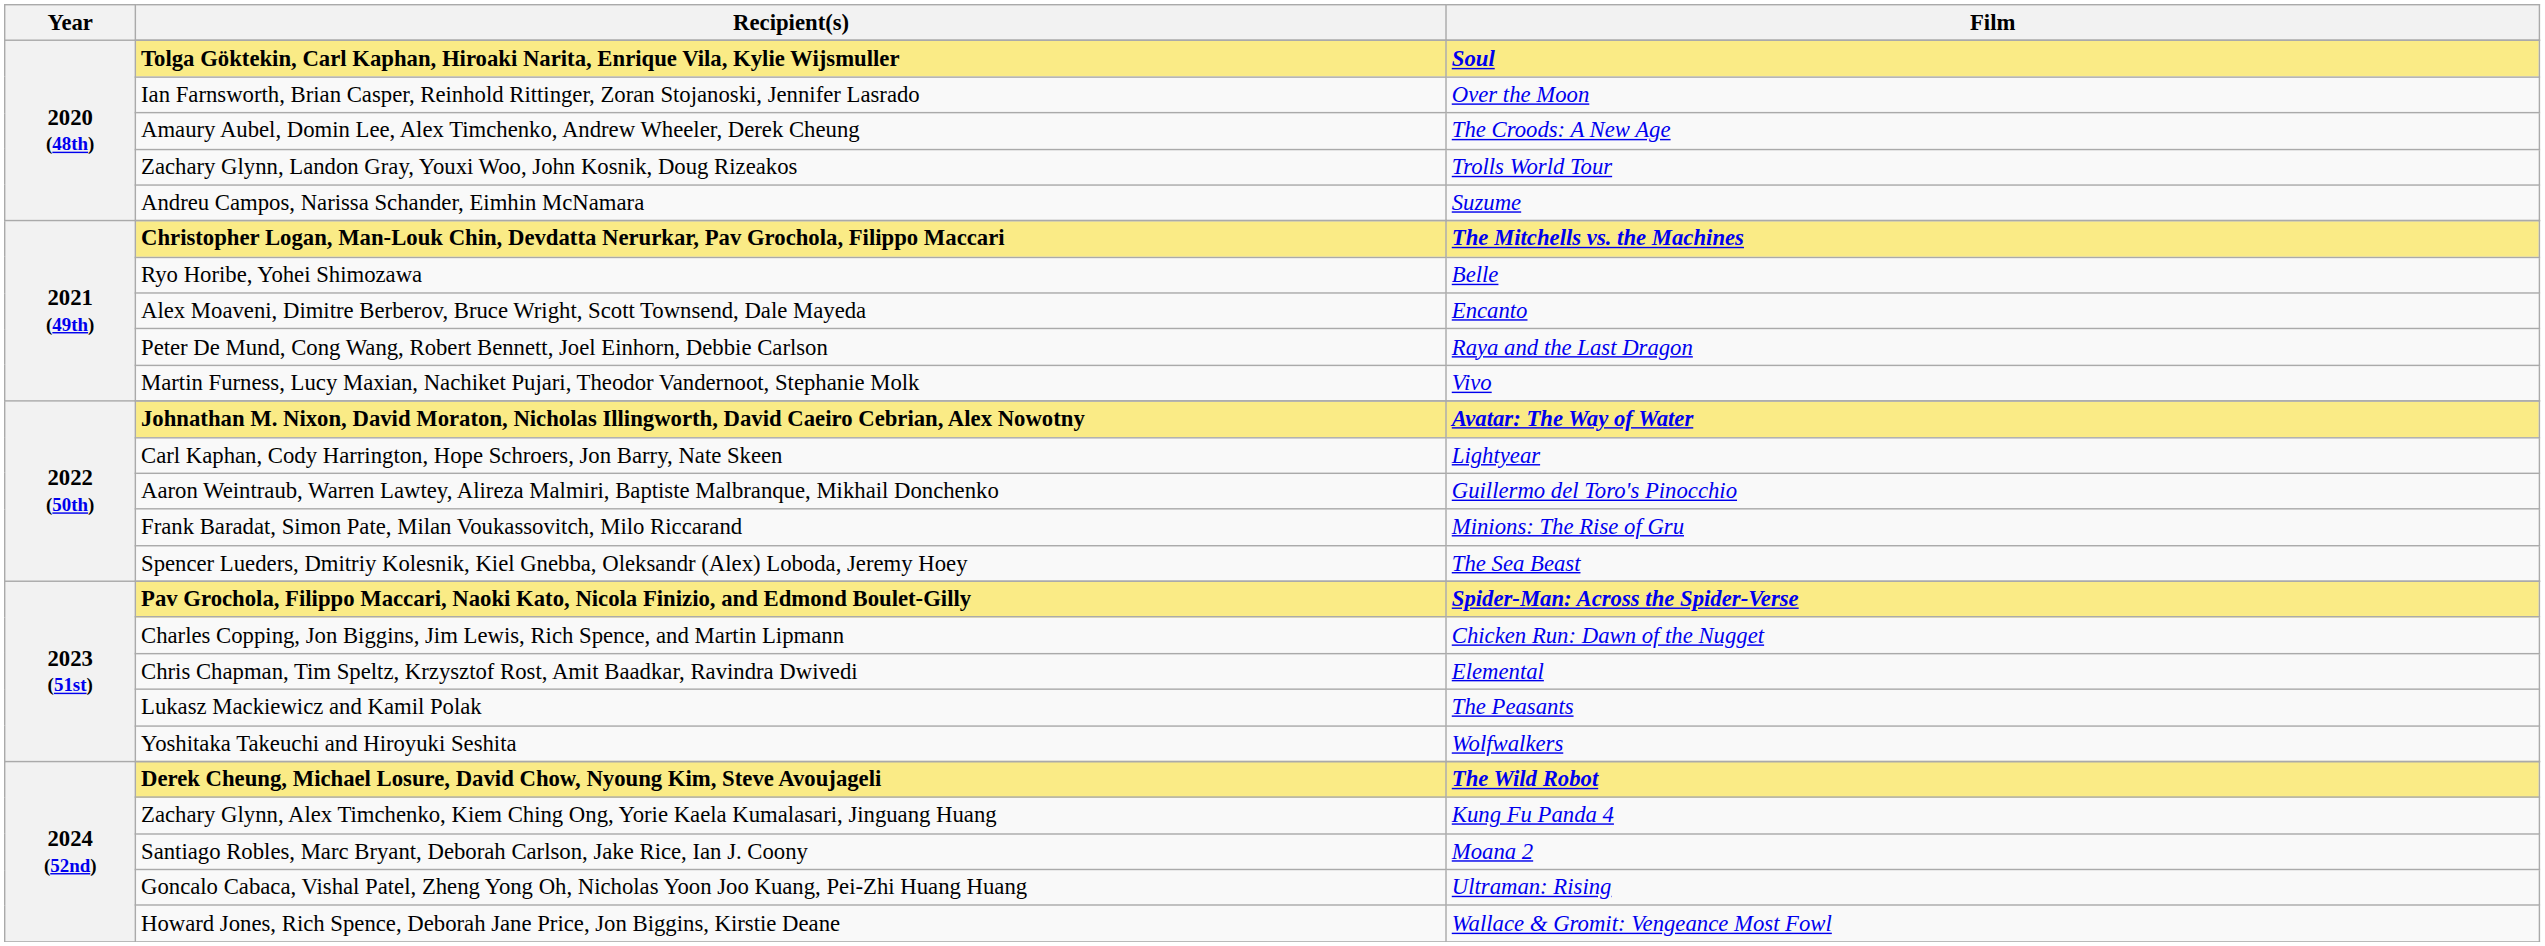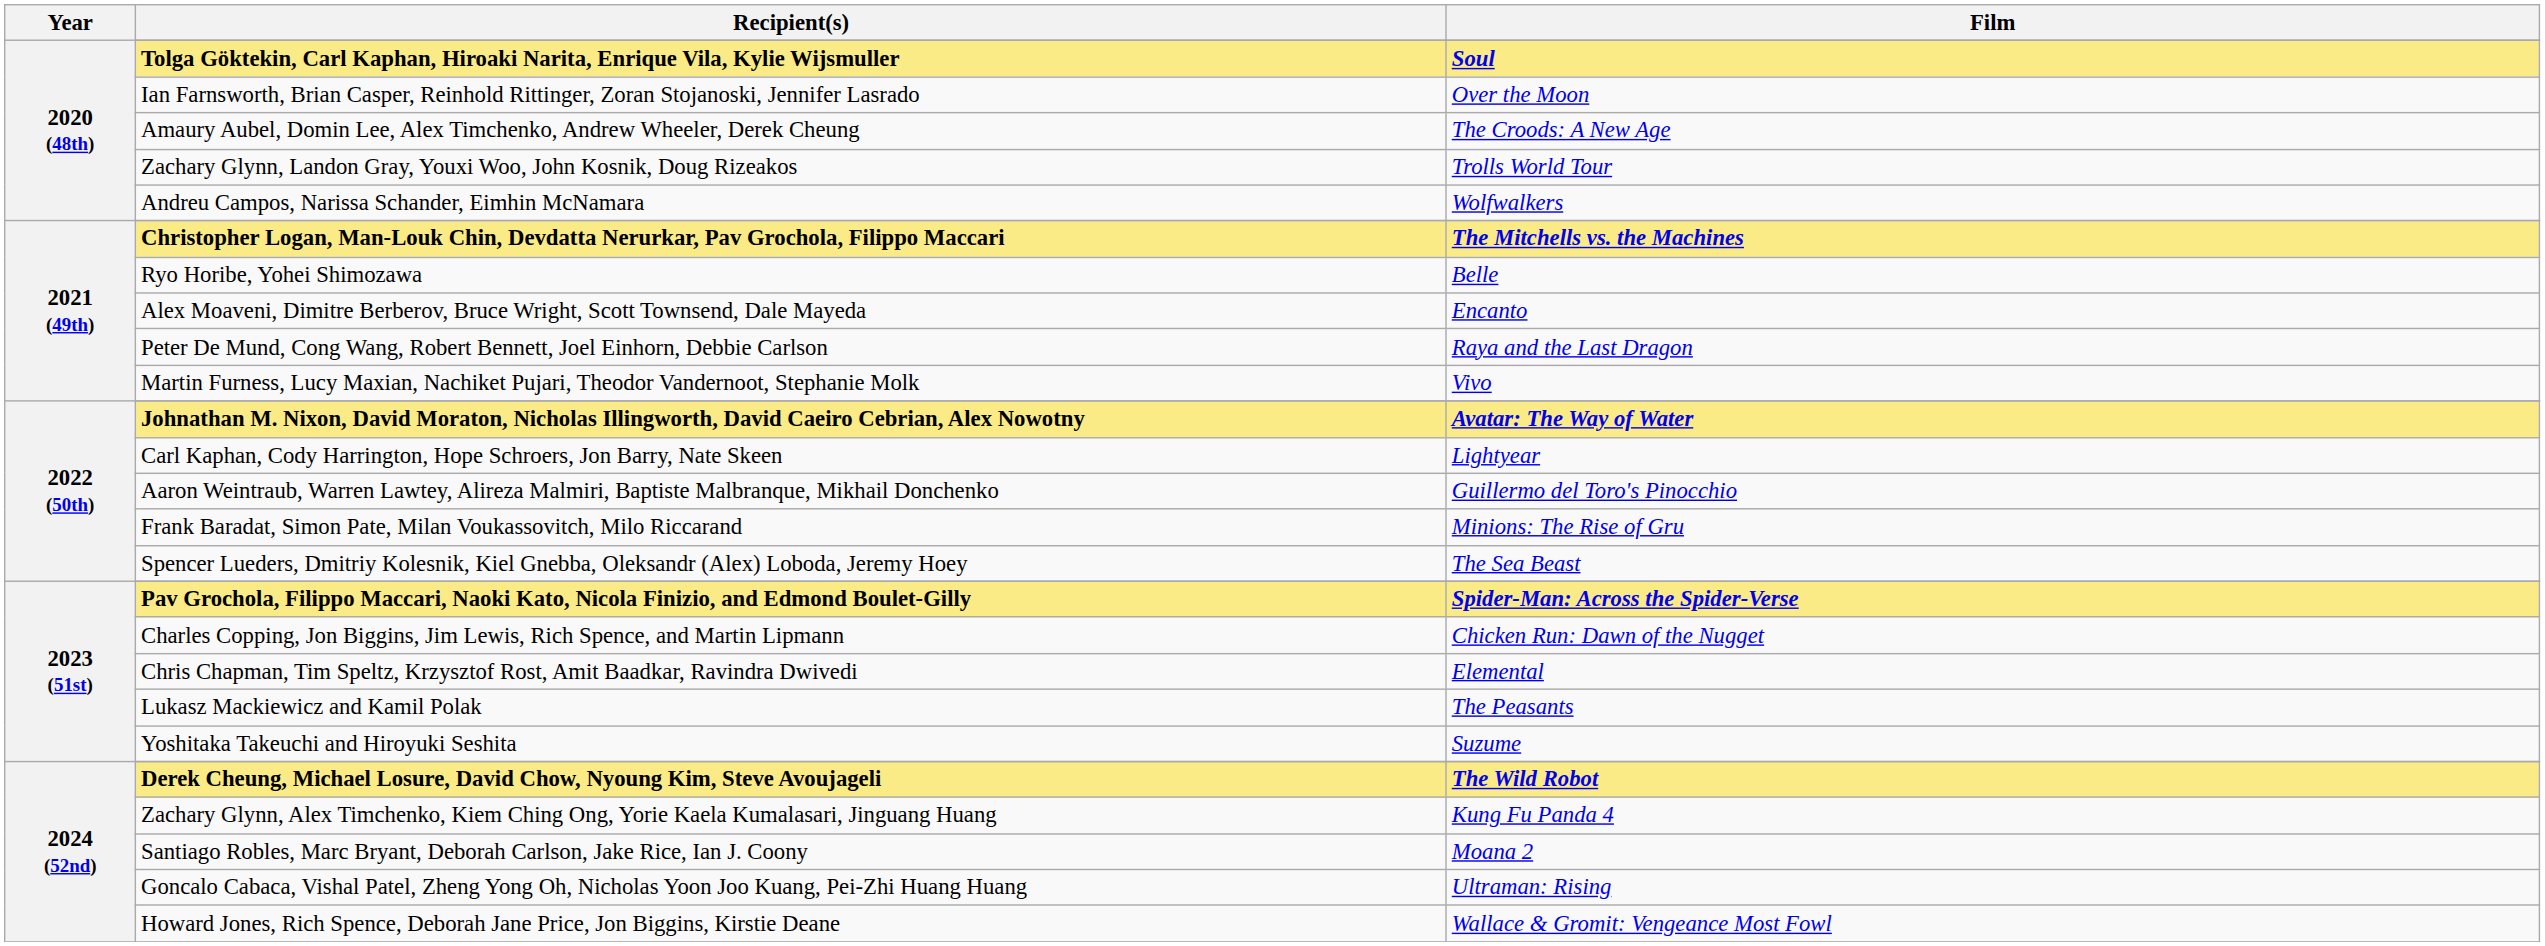(1486, 202) Suzume -> (1508, 202) Wolfwalkers
(1508, 743) Wolfwalkers -> (1486, 743) Suzume
